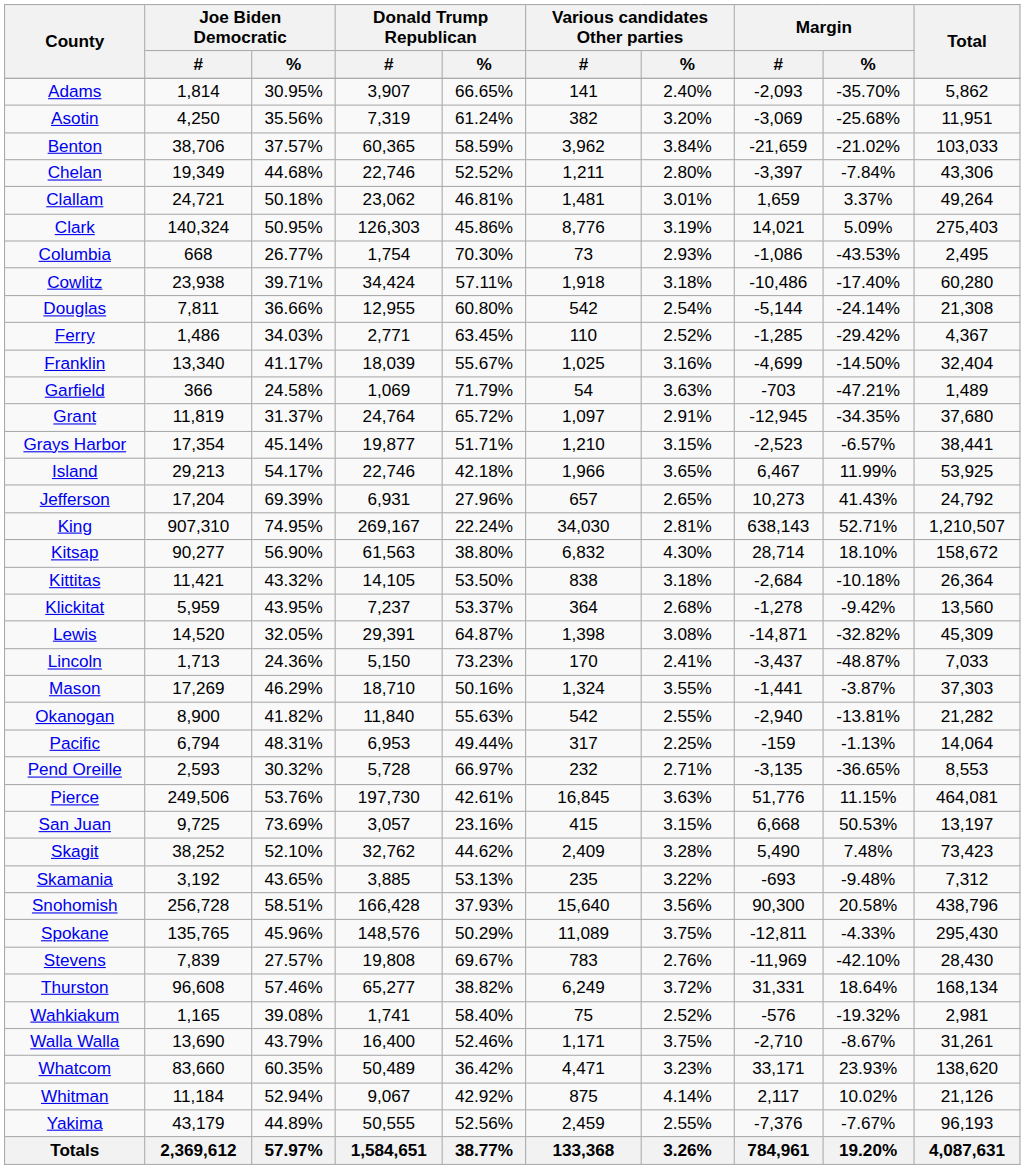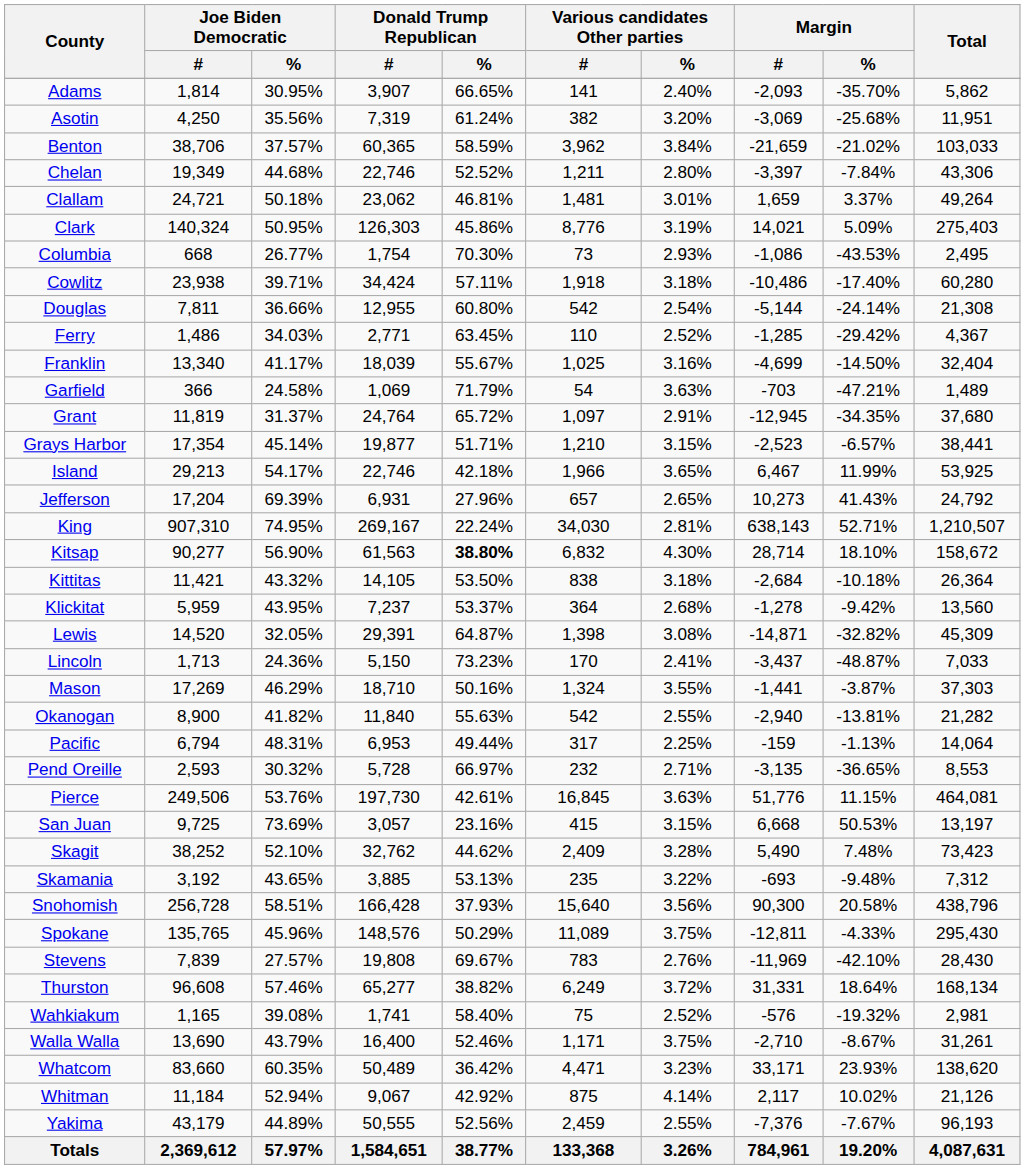(484, 553) normal -> (484, 553) bold
